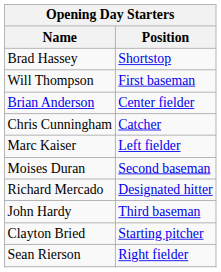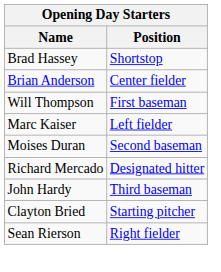rows swapped: (51, 80) <-> (51, 102)
- row: (60, 124)
